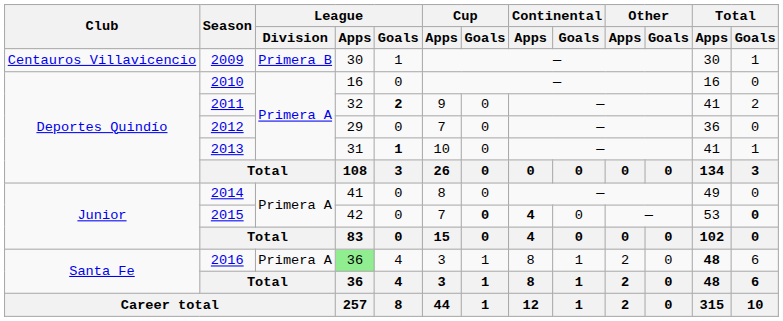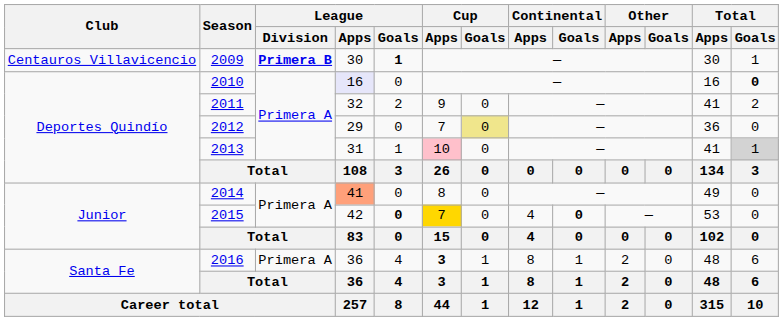(295, 60) normal -> (295, 60) bold
(398, 60) normal -> (398, 60) bold
(355, 82) no background -> (355, 82) lavender background
(755, 82) normal -> (755, 82) bold
(398, 105) bold -> (398, 105) normal
(485, 127) no background -> (485, 127) khaki background
(398, 149) bold -> (398, 149) normal
(442, 149) no background -> (442, 149) pink background
(755, 149) no background -> (755, 149) lightgrey background
(355, 194) no background -> (355, 194) lightsalmon background
(398, 216) normal -> (398, 216) bold
(442, 216) no background -> (442, 216) gold background
(485, 216) bold -> (485, 216) normal
(531, 216) bold -> (531, 216) normal
(579, 216) normal -> (579, 216) bold
(755, 216) bold -> (755, 216) normal
(355, 260) lightgreen background -> (355, 260) no background
(442, 260) normal -> (442, 260) bold
(712, 260) bold -> (712, 260) normal
